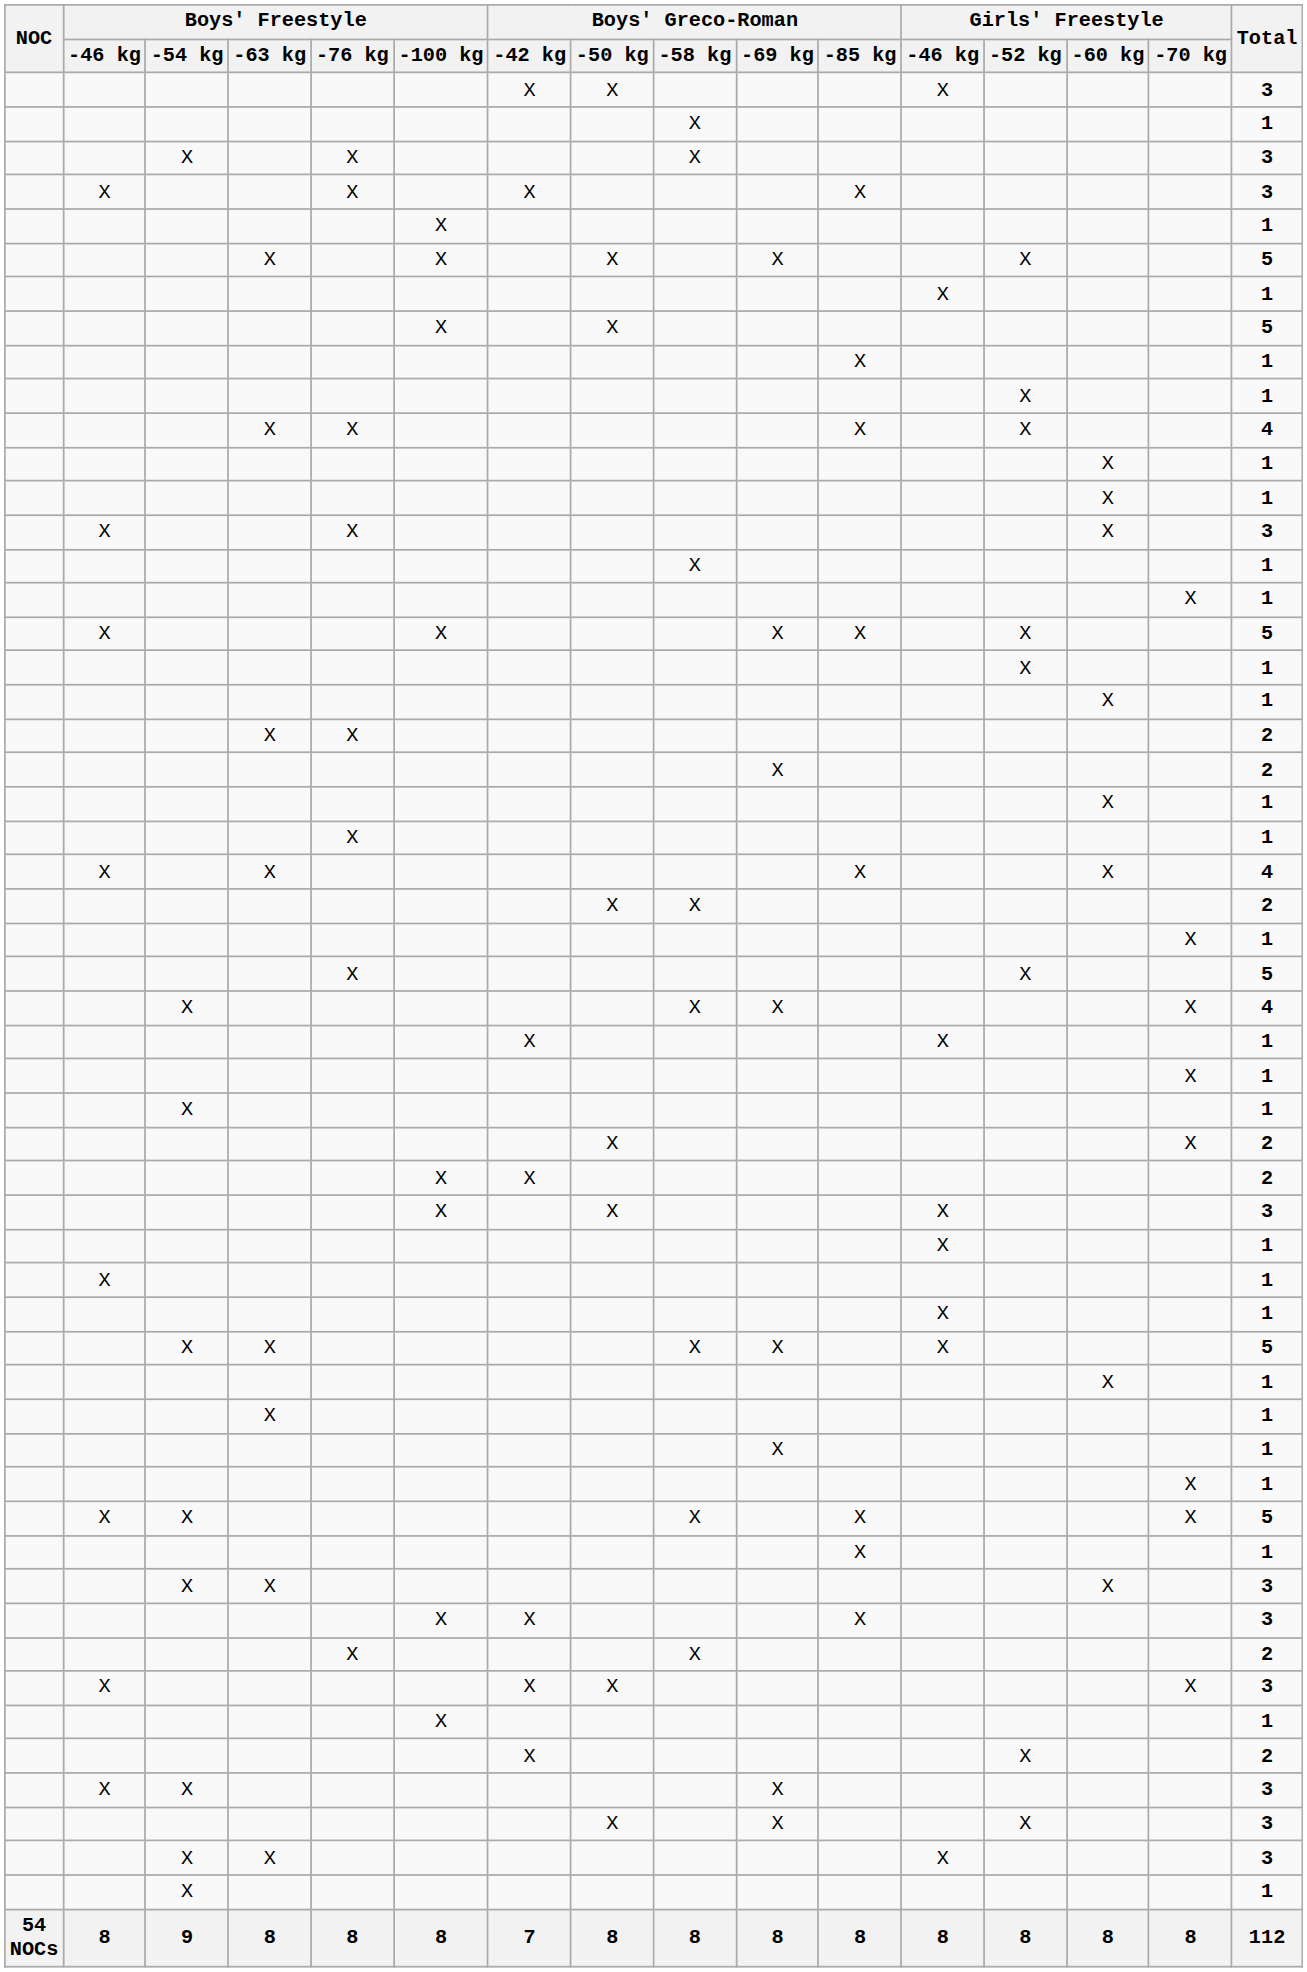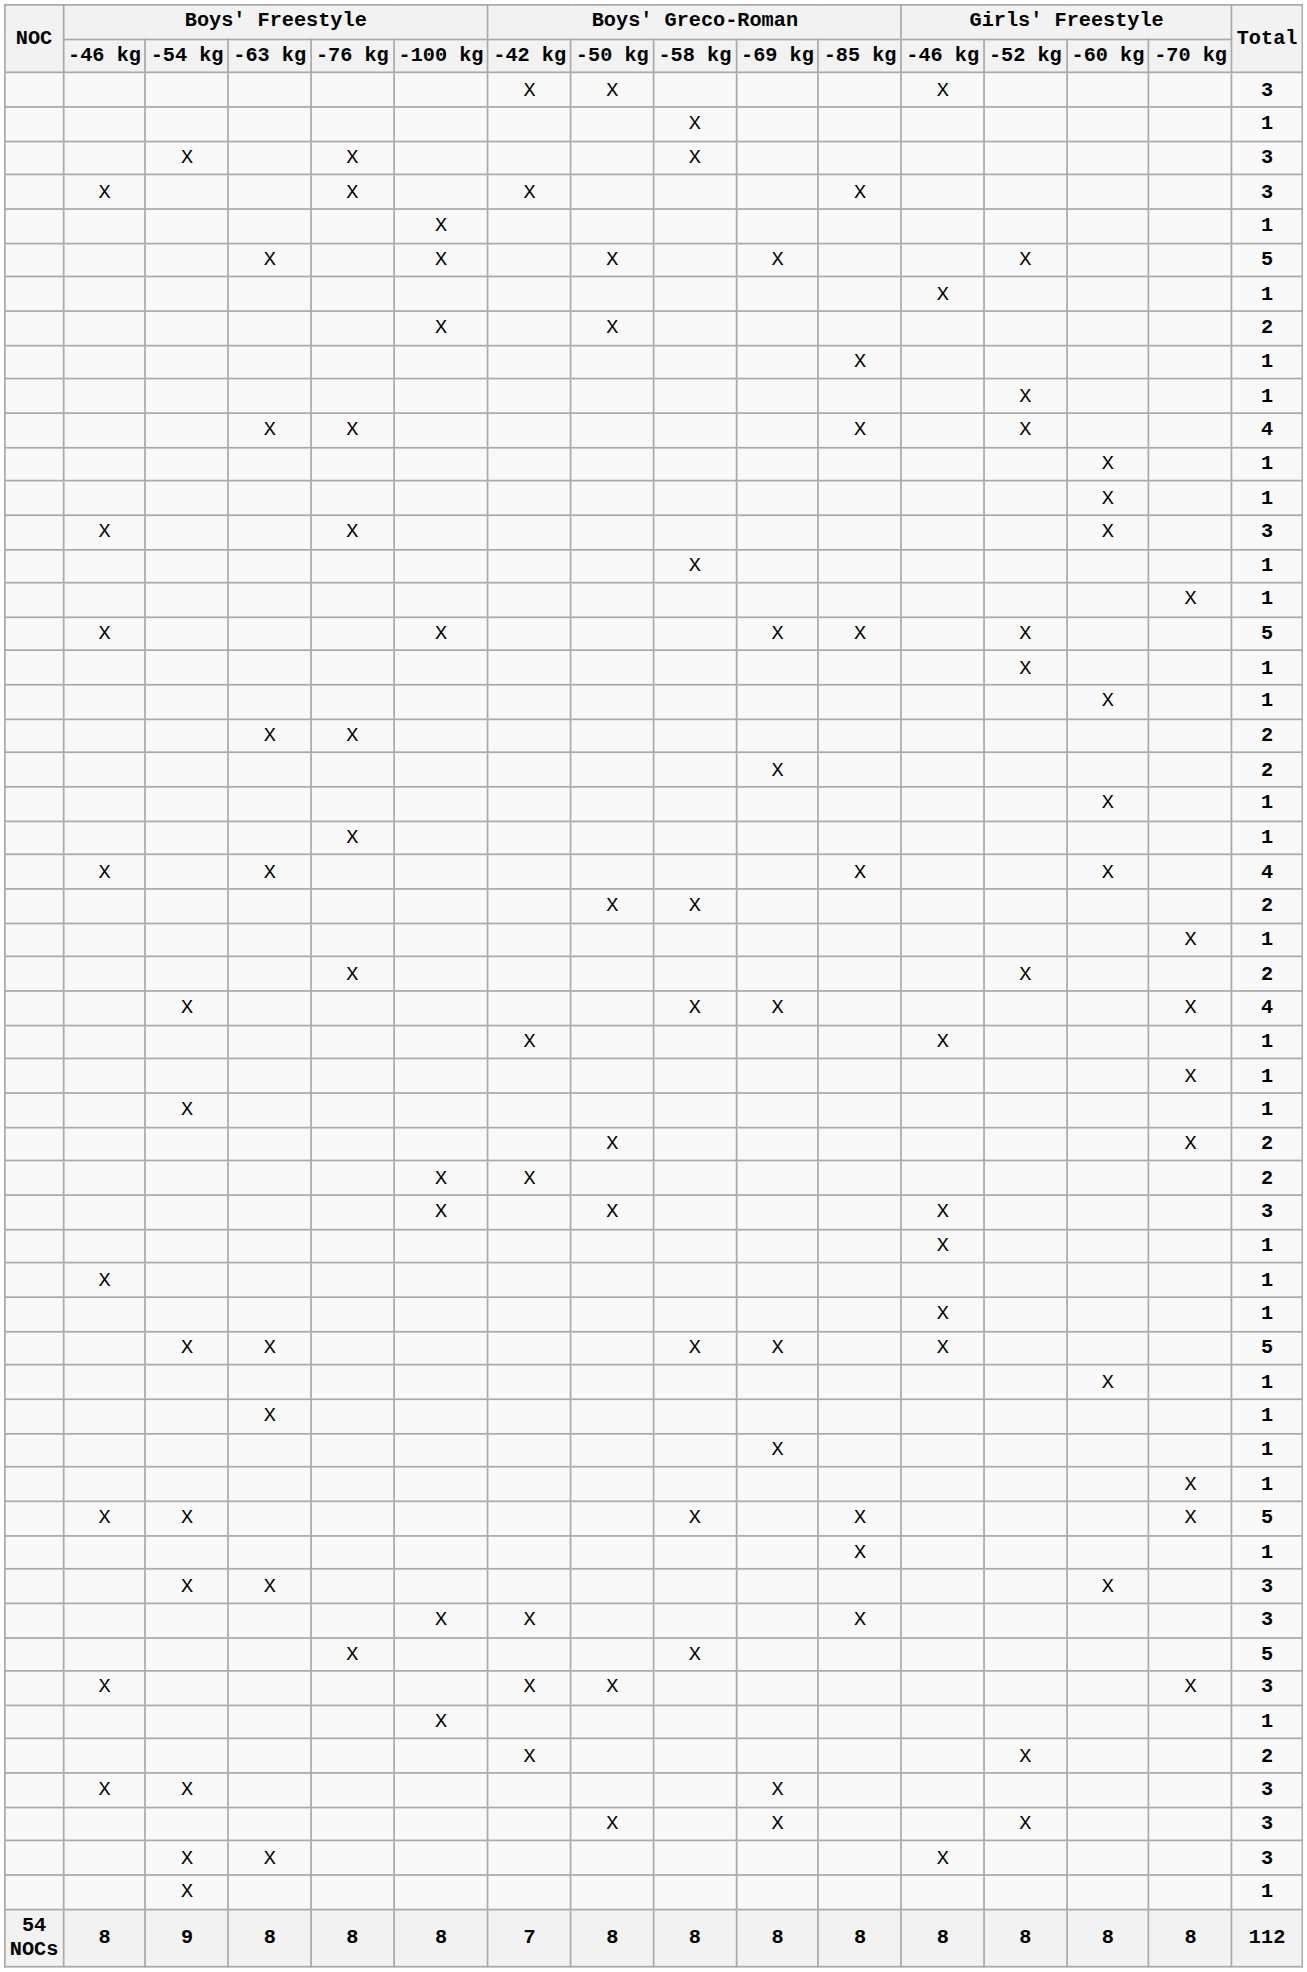(1267, 328) 5 -> (1267, 328) 2
(1267, 974) 5 -> (1267, 974) 2
(1267, 1654) 2 -> (1267, 1654) 5
